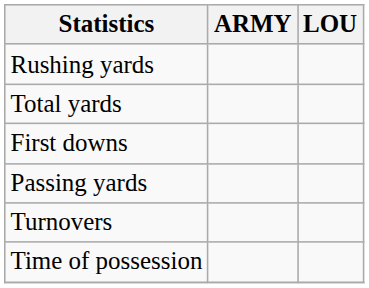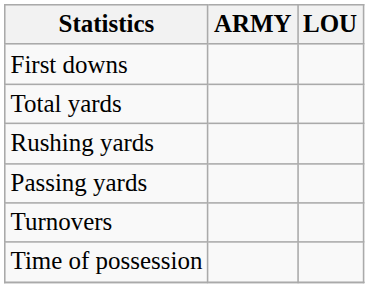rows swapped: (69, 143) <-> (82, 63)
